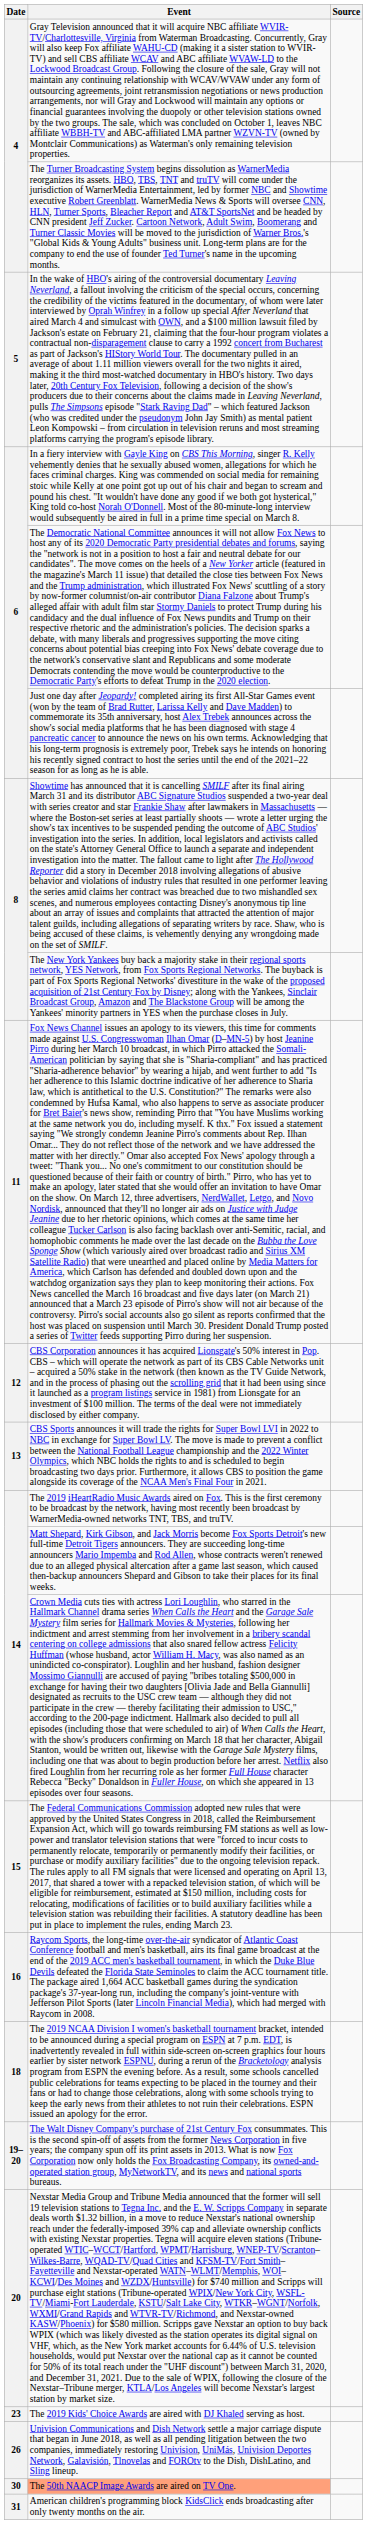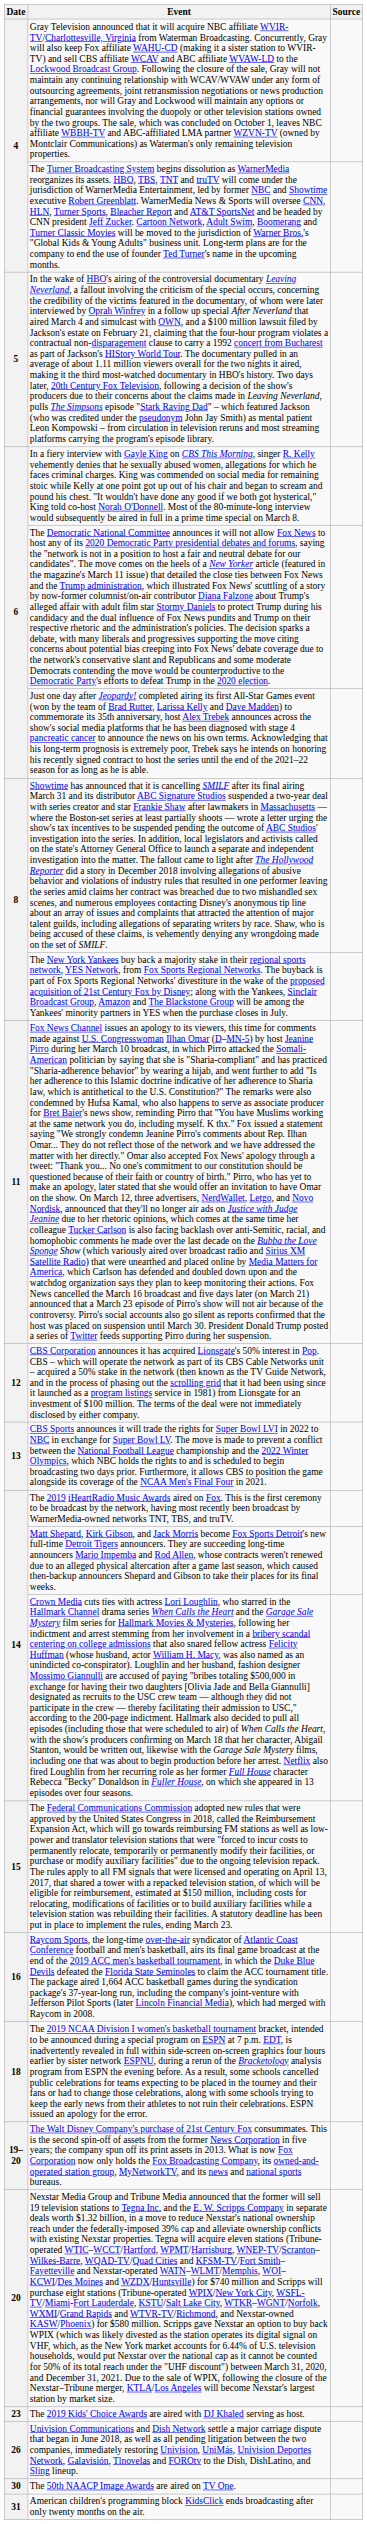(133, 2486) lightsalmon background -> (133, 2486) no background
